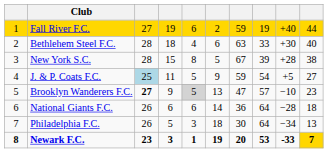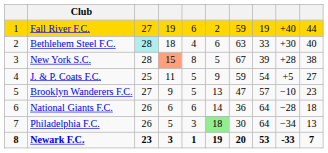(147, 44) no background -> (147, 44) paleturquoise background
(170, 60) no background -> (170, 60) lightsalmon background
(147, 76) lightblue background -> (147, 76) no background
(147, 92) bold -> (147, 92) normal
(194, 92) lightgrey background -> (194, 92) no background
(217, 124) no background -> (217, 124) lightgreen background
(311, 140) gold background -> (311, 140) no background
